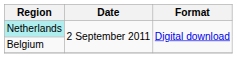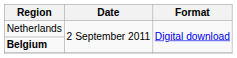(34, 28) paleturquoise background -> (34, 28) no background
(25, 45) normal -> (27, 45) bold
